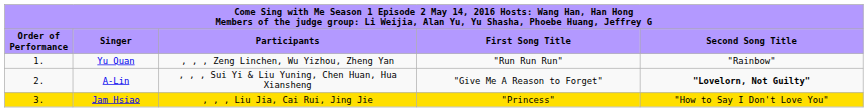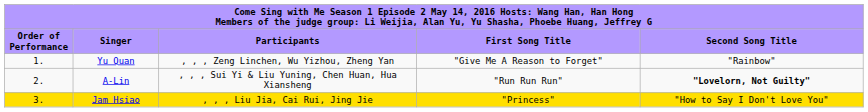(528, 61) "Run Run Run" -> (528, 61) "Give Me A Reason to Forget"
(528, 80) "Give Me A Reason to Forget" -> (528, 80) "Run Run Run"
